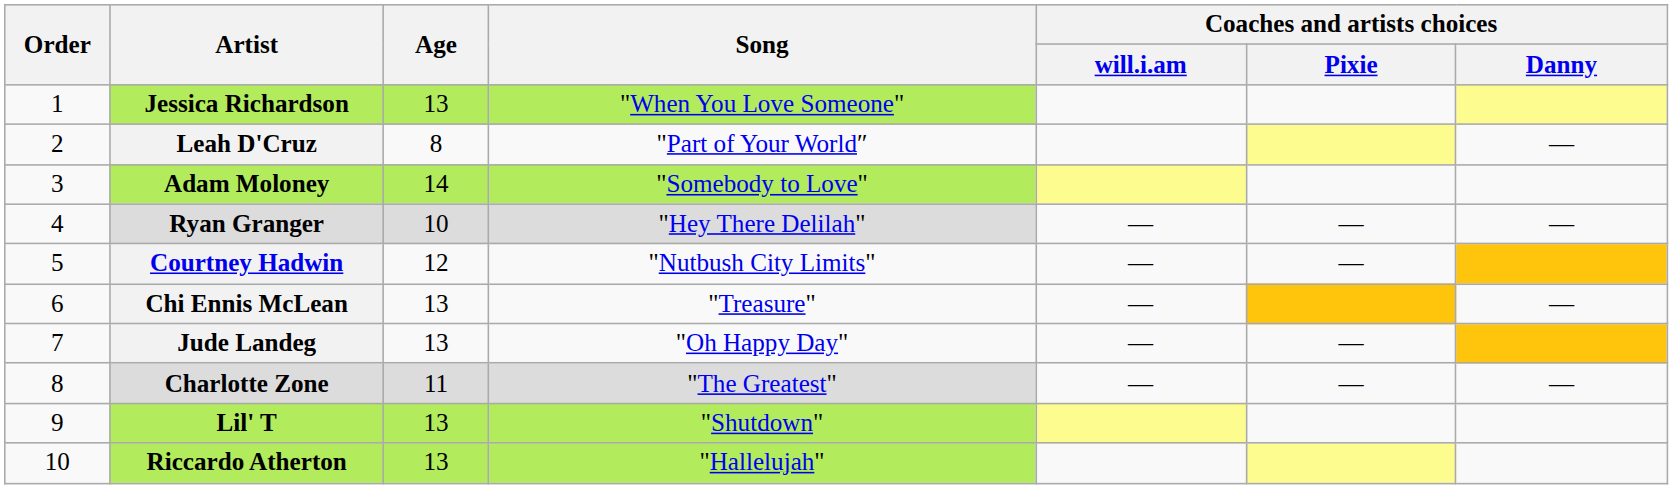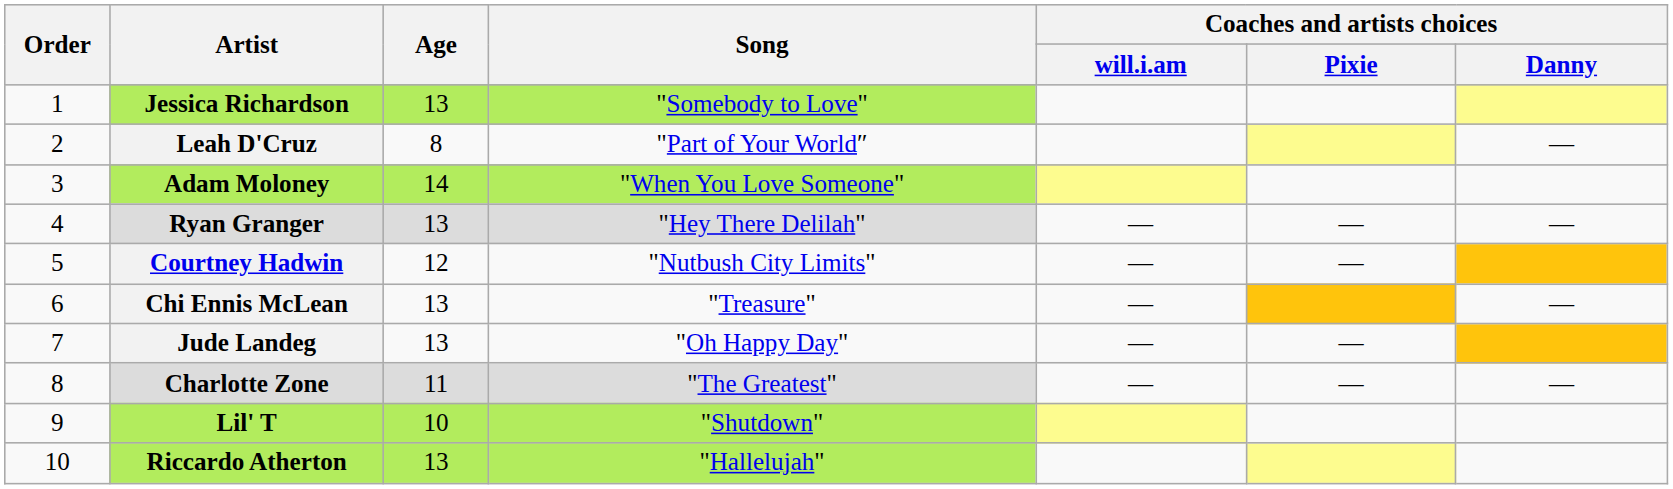(762, 104) "When You Love Someone" -> (762, 104) "Somebody to Love"
(762, 183) "Somebody to Love" -> (762, 183) "When You Love Someone"
(436, 223) 10 -> (436, 223) 13
(436, 422) 13 -> (436, 422) 10
